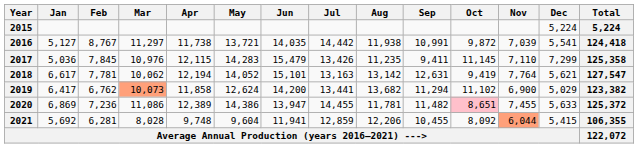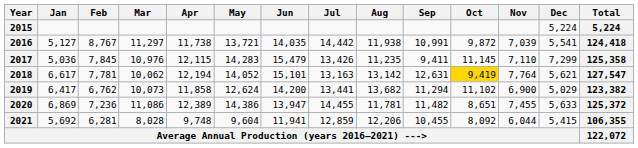(482, 74) no background -> (482, 74) gold background
(147, 90) lightsalmon background -> (147, 90) no background
(482, 105) pink background -> (482, 105) no background
(522, 121) lightsalmon background -> (522, 121) no background
